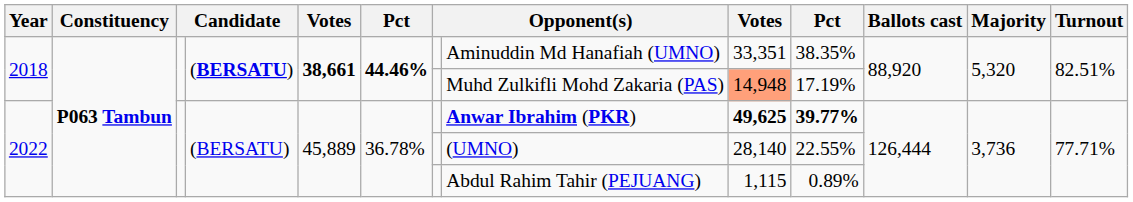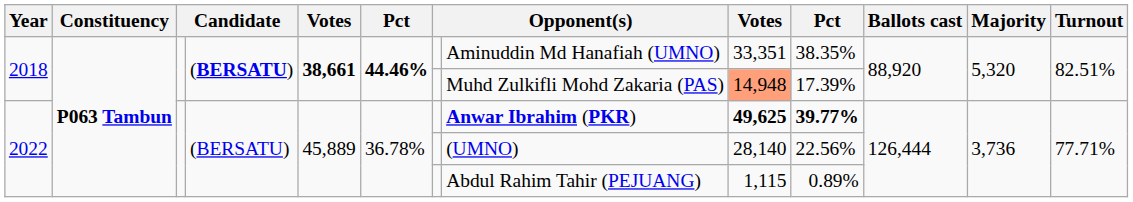(826, 84) 17.19% -> (826, 84) 17.39%
(826, 148) 22.55% -> (826, 148) 22.56%
